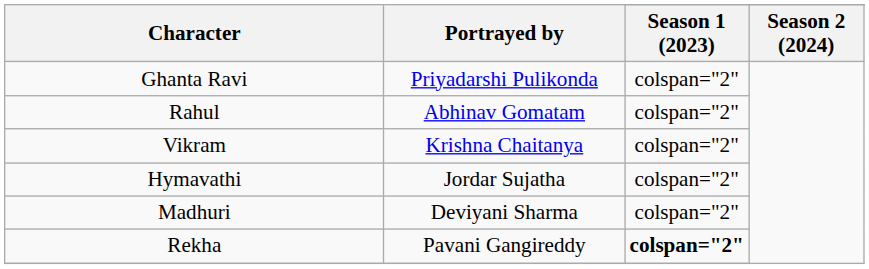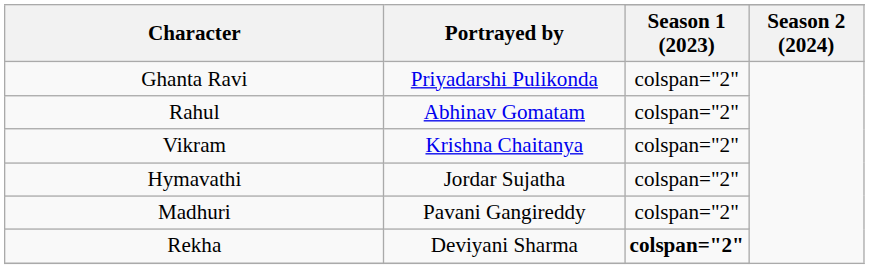(504, 212) Deviyani Sharma -> (504, 212) Pavani Gangireddy
(504, 245) Pavani Gangireddy -> (504, 245) Deviyani Sharma
